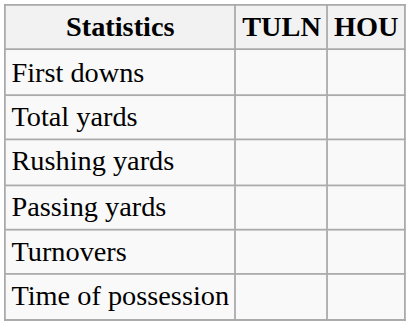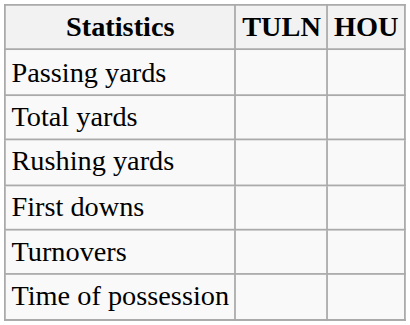rows swapped: (78, 71) <-> (89, 206)
